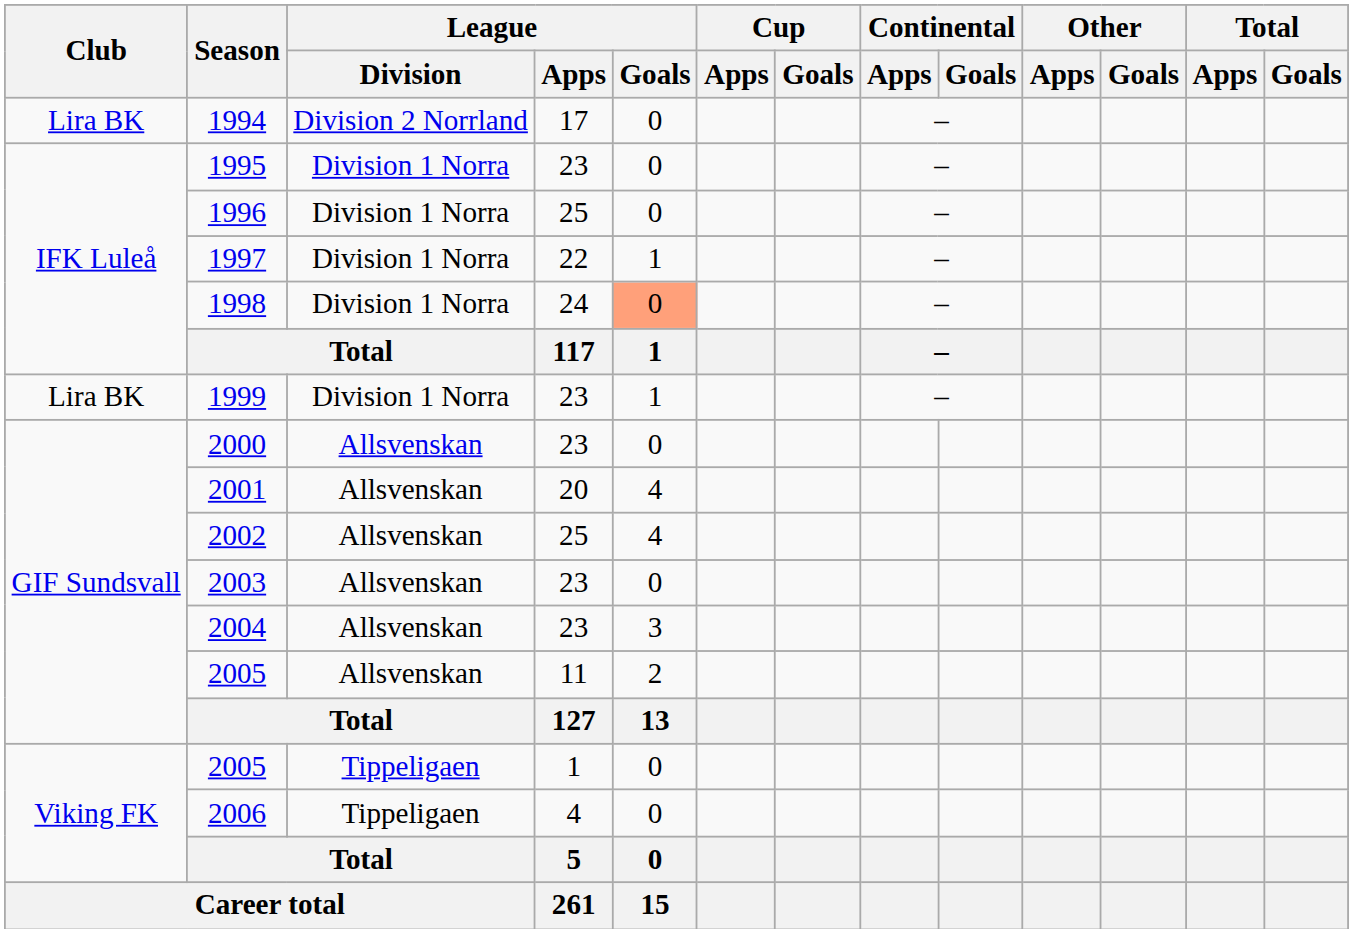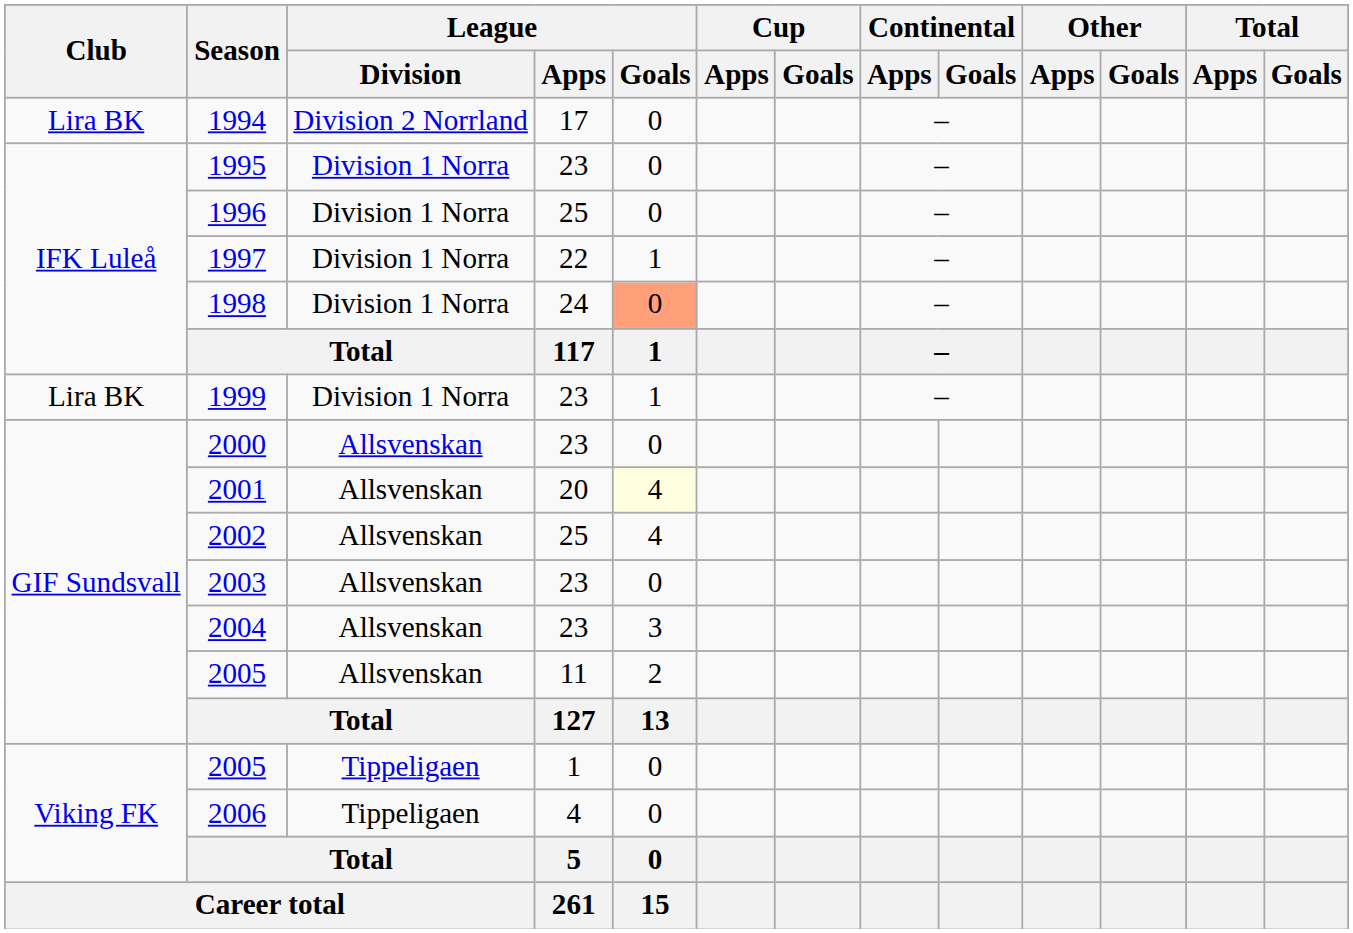(655, 489) no background -> (655, 489) lightyellow background
